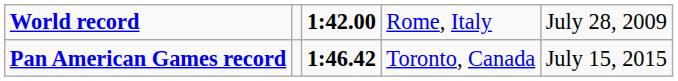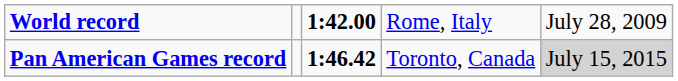(606, 57) no background -> (606, 57) lightgrey background
